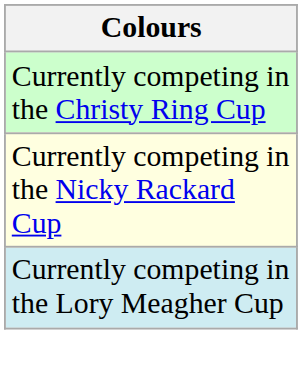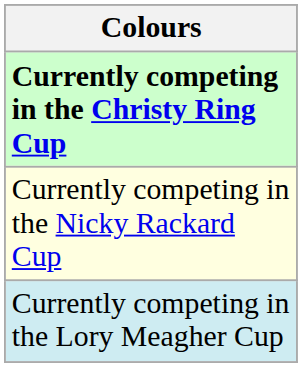(151, 92) normal -> (145, 108) bold
